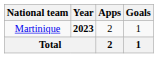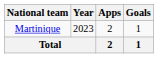(83, 28) bold -> (83, 28) normal
